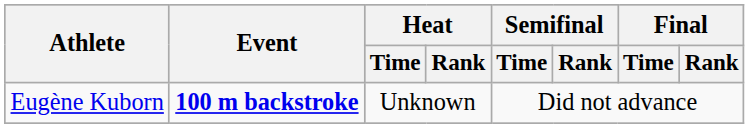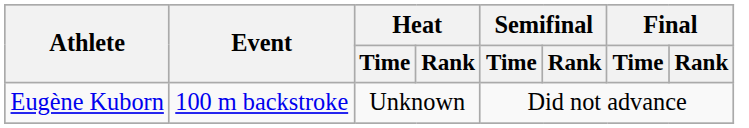(267, 103) bold -> (262, 103) normal
